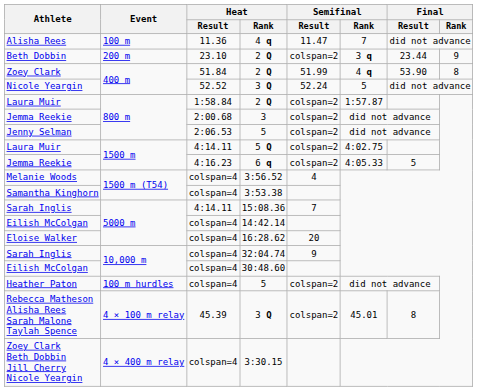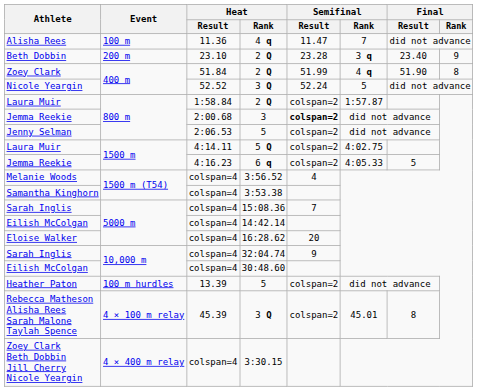(314, 56) colspan=2 -> (314, 56) 23.28
(413, 56) 23.44 -> (413, 56) 23.40
(413, 71) 53.90 -> (413, 71) 51.90
(314, 117) normal -> (314, 117) bold
(213, 207) 4:14.11 -> (213, 207) colspan=4
(213, 283) colspan=4 -> (213, 283) 13.39
